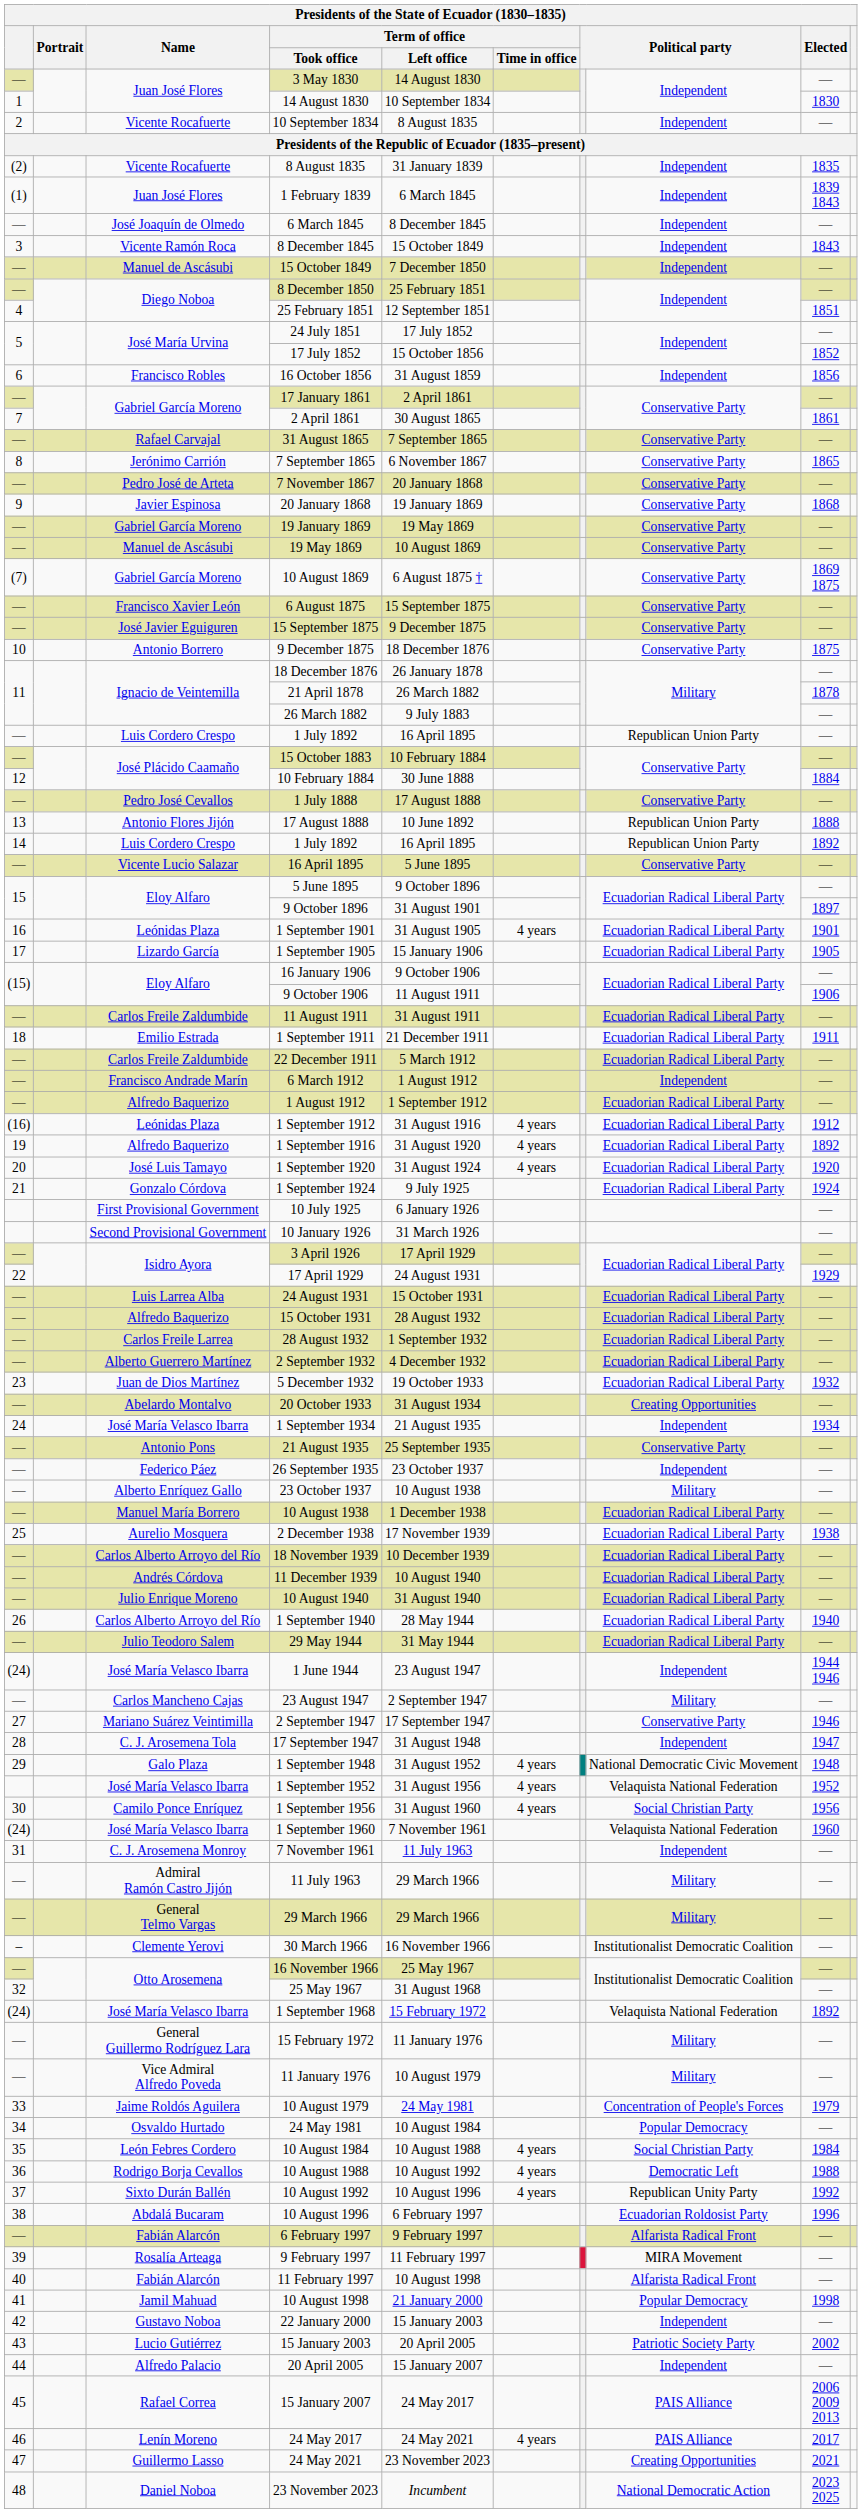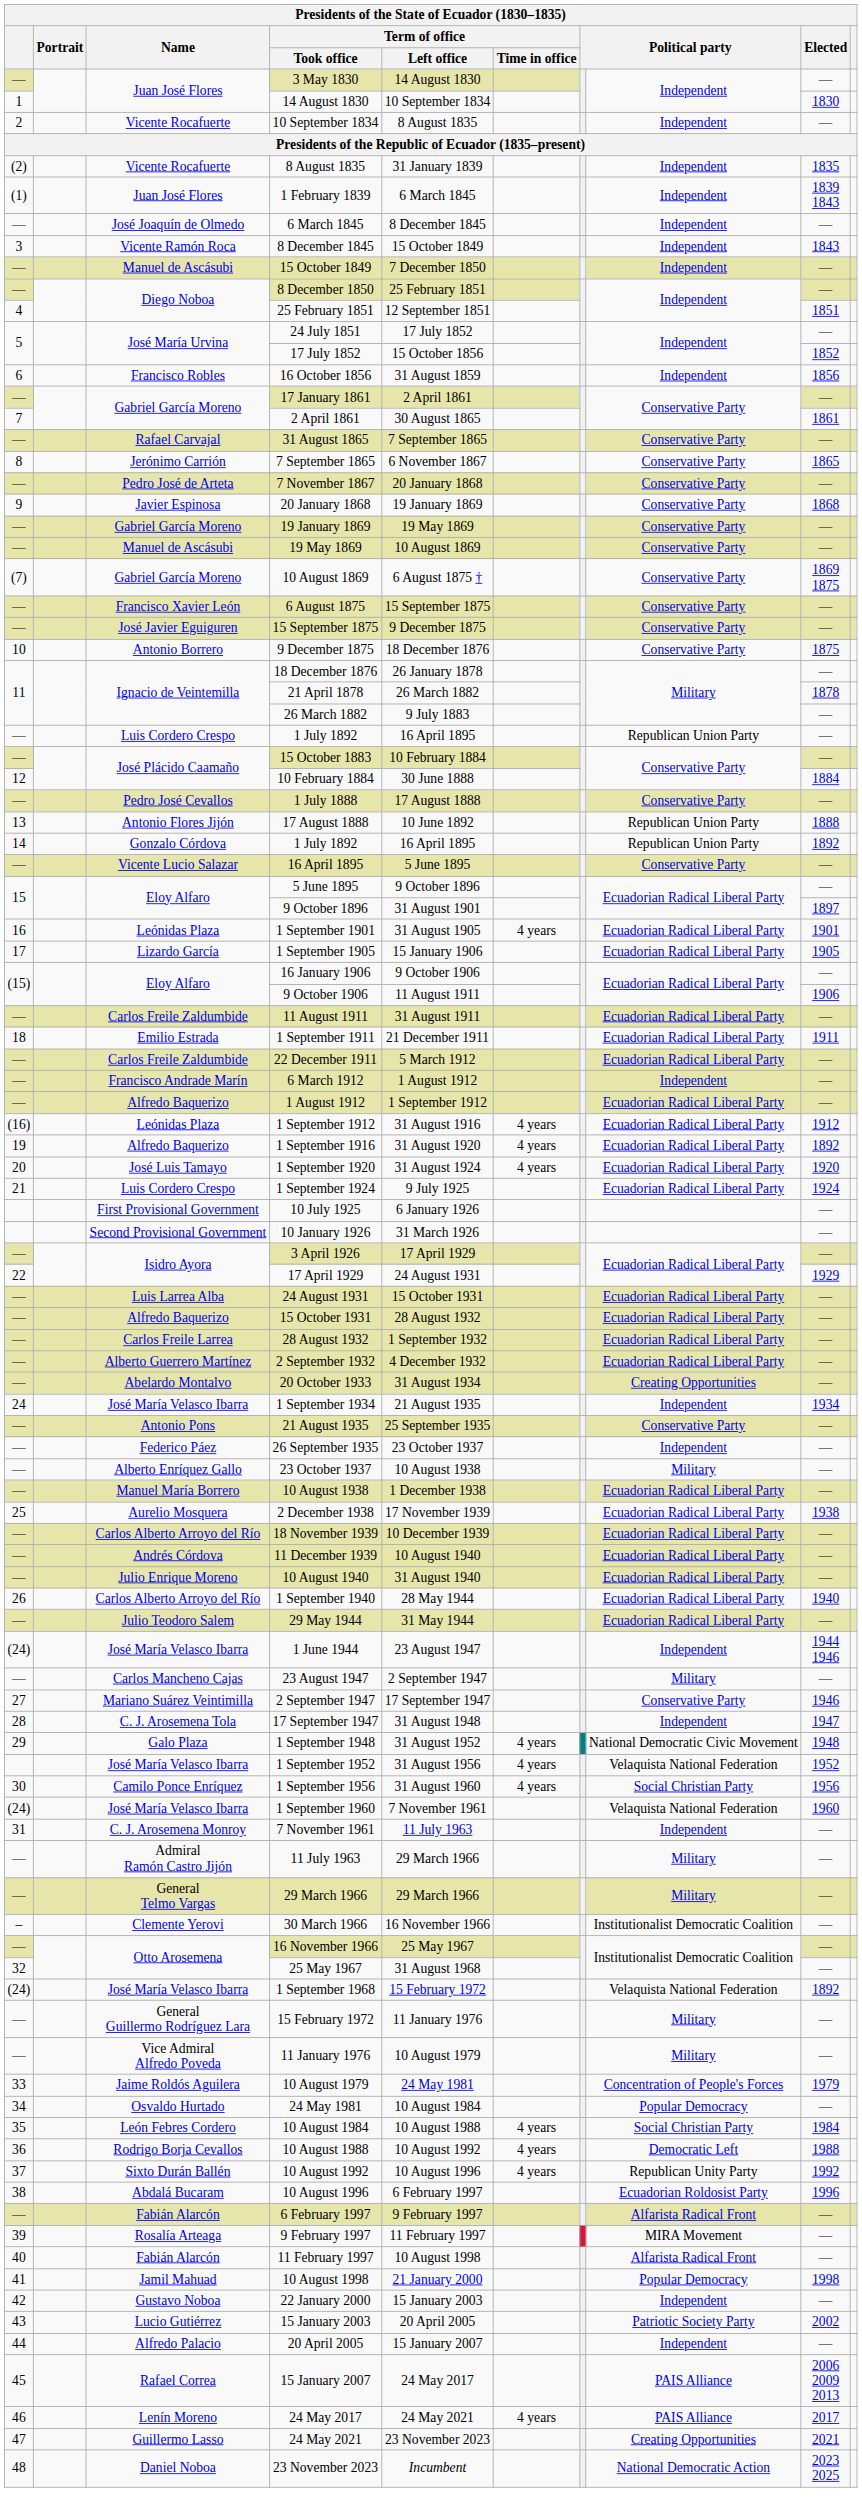(178, 843) Luis Cordero Crespo -> (178, 843) Gonzalo Córdova
(178, 1189) Gonzalo Córdova -> (178, 1189) Luis Cordero Crespo
- row: (19, 1383)
